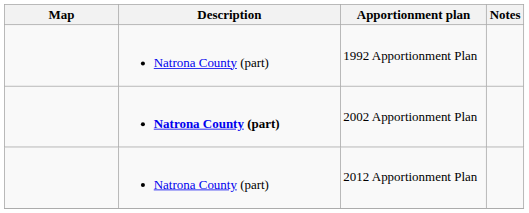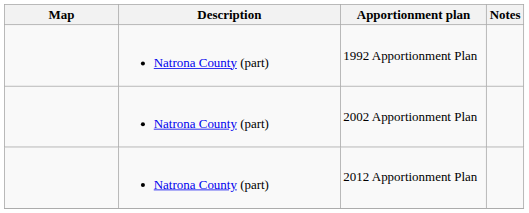(229, 124) bold -> (229, 124) normal
